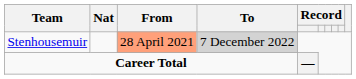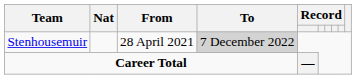(157, 42) lightsalmon background -> (157, 42) no background
